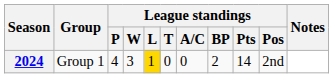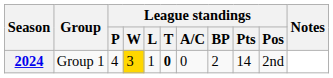(130, 61) no background -> (130, 61) gold background
(151, 61) gold background -> (151, 61) no background
(167, 61) normal -> (167, 61) bold
